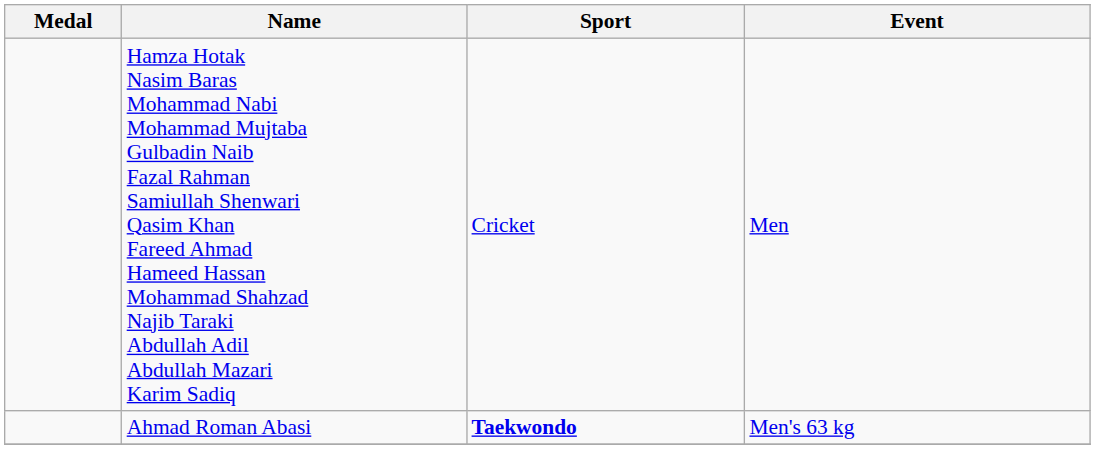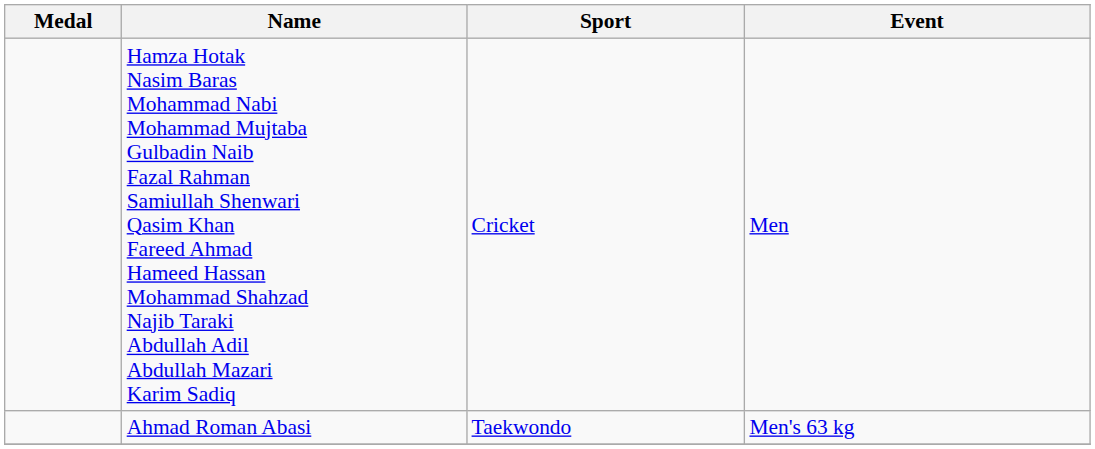(524, 427) bold -> (521, 427) normal
